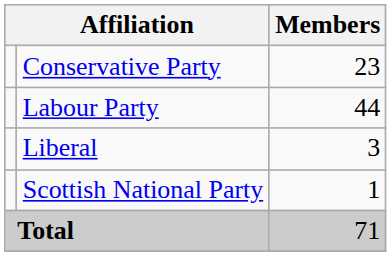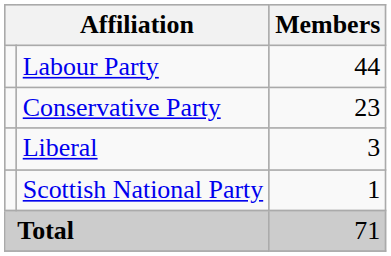rows swapped: (91, 107) <-> (122, 66)
